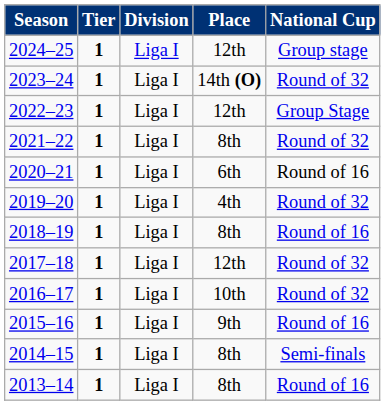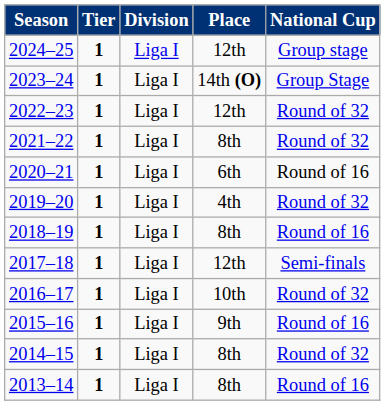(323, 80) Round of 32 -> (323, 80) Group Stage
(323, 111) Group Stage -> (323, 111) Round of 32
(323, 263) Round of 32 -> (323, 263) Semi-finals
(323, 354) Semi-finals -> (323, 354) Round of 32
